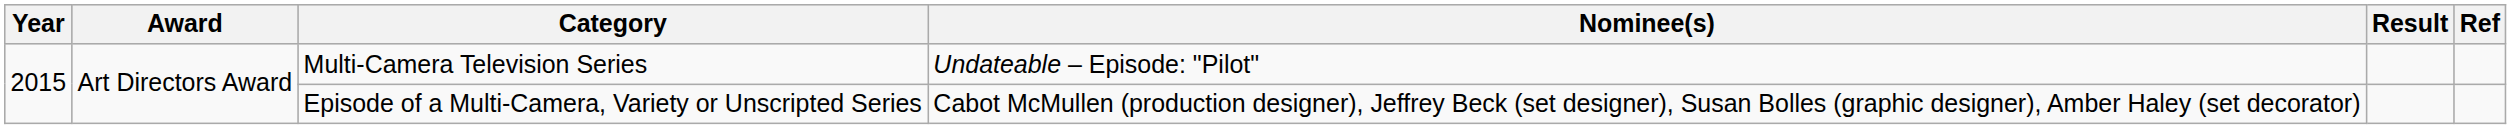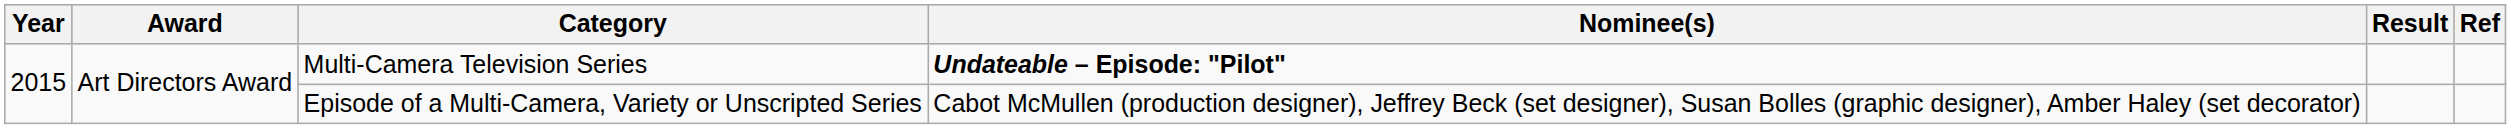(1096, 63) normal -> (1110, 63) bold
